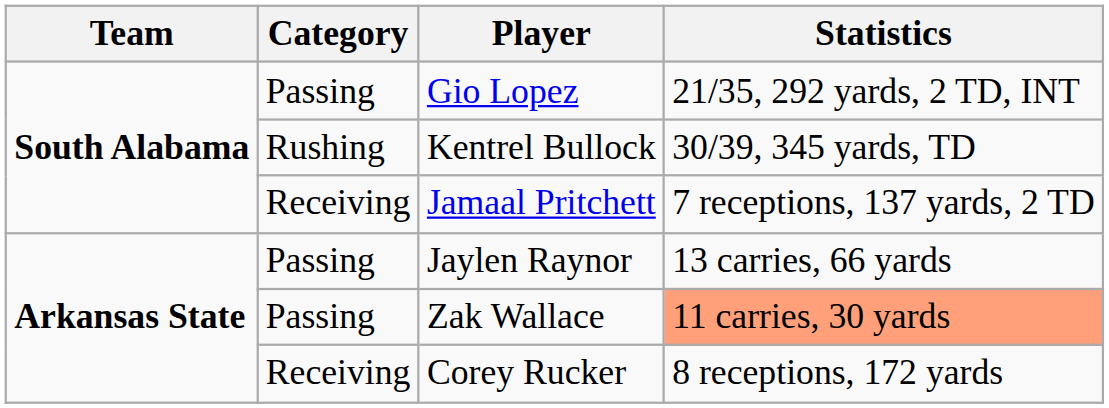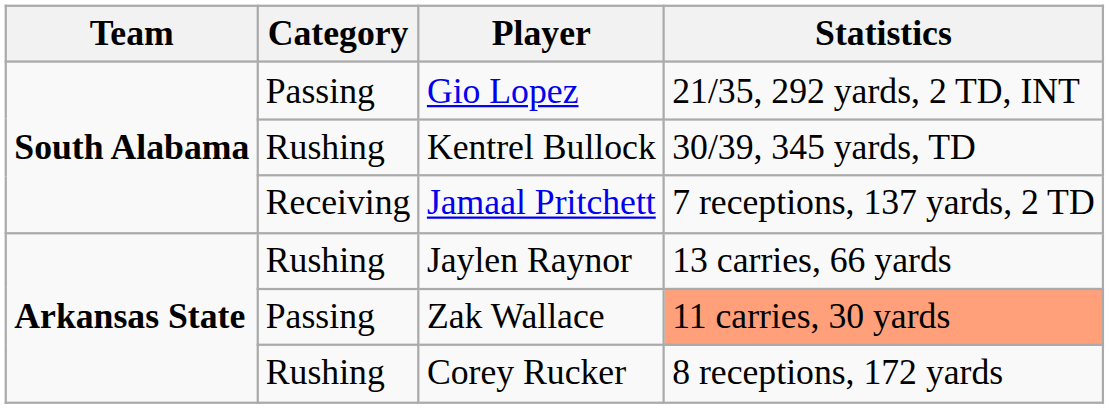(320, 259) Passing -> (325, 259) Rushing
(338, 372) Receiving -> (325, 372) Rushing
